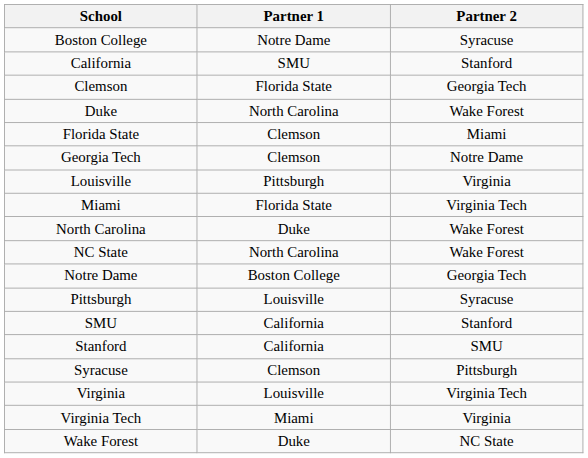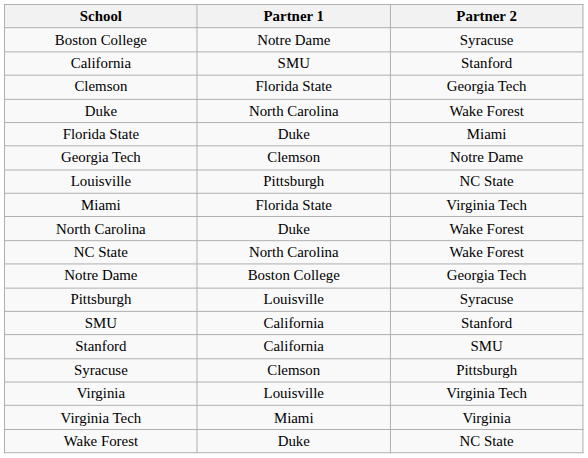(294, 134) Clemson -> (294, 134) Duke
(487, 181) Virginia -> (487, 181) NC State
